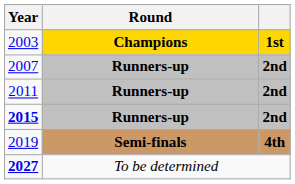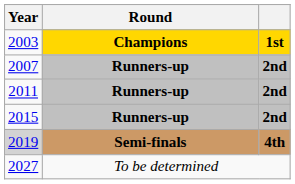(23, 117) bold -> (23, 117) normal
(23, 142) no background -> (23, 142) lightgrey background
(23, 166) bold -> (23, 166) normal
